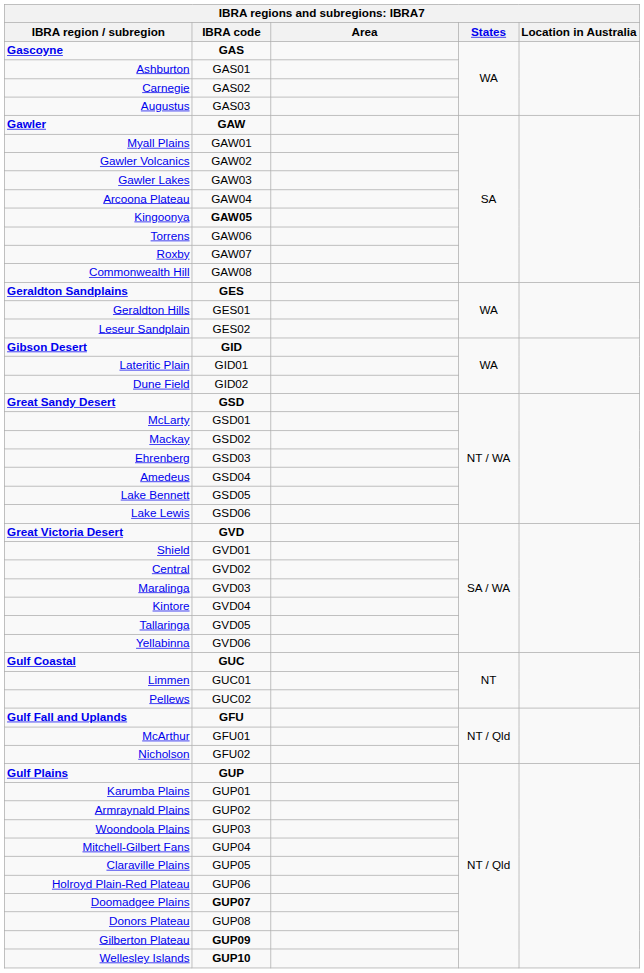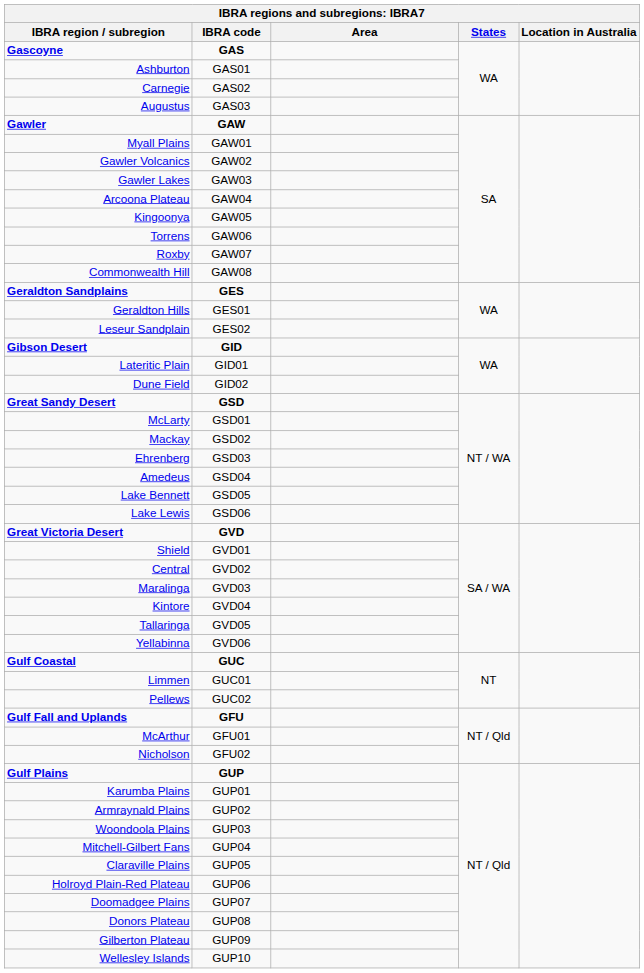(231, 217) bold -> (231, 217) normal
(231, 902) bold -> (231, 902) normal
(231, 939) bold -> (231, 939) normal
(231, 958) bold -> (231, 958) normal
